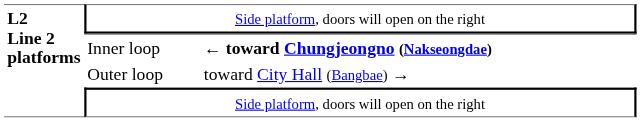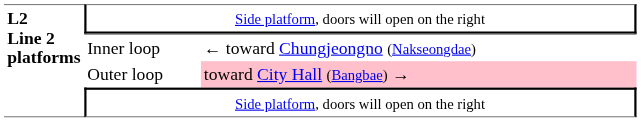(348, 47) bold -> (340, 47) normal
(307, 74) no background -> (307, 74) pink background
